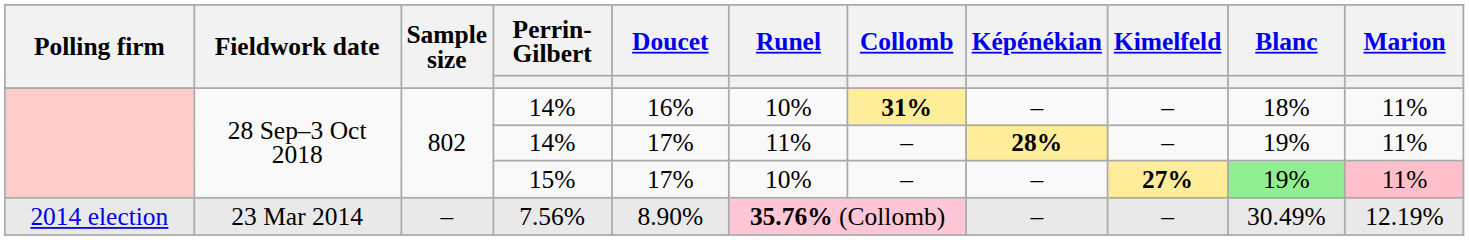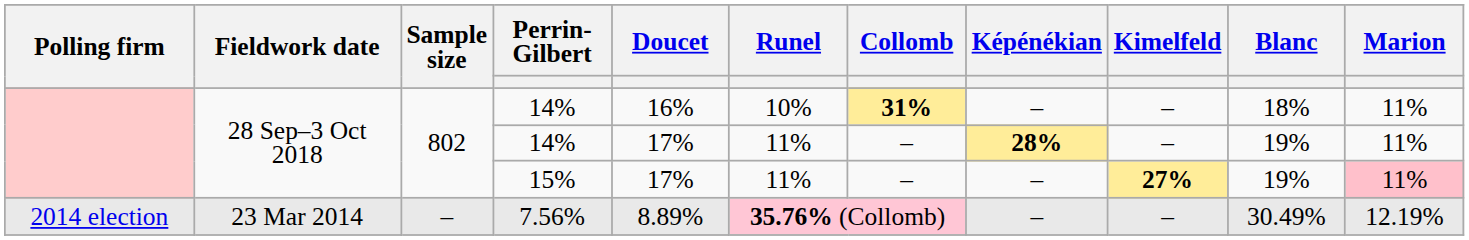(788, 180) 10% -> (788, 180) 11%
(1286, 180) lightgreen background -> (1286, 180) no background
(670, 217) 8.90% -> (670, 217) 8.89%
